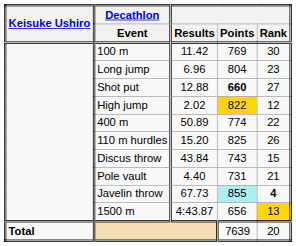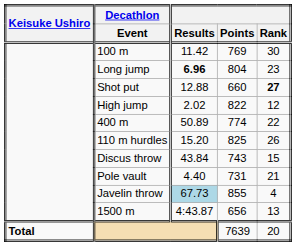(195, 70) normal -> (195, 70) bold
(237, 88) bold -> (237, 88) normal
(273, 88) normal -> (273, 88) bold
(237, 105) gold background -> (237, 105) no background
(195, 194) no background -> (195, 194) lightblue background
(237, 194) paleturquoise background -> (237, 194) no background
(273, 194) bold -> (273, 194) normal
(273, 212) gold background -> (273, 212) no background
